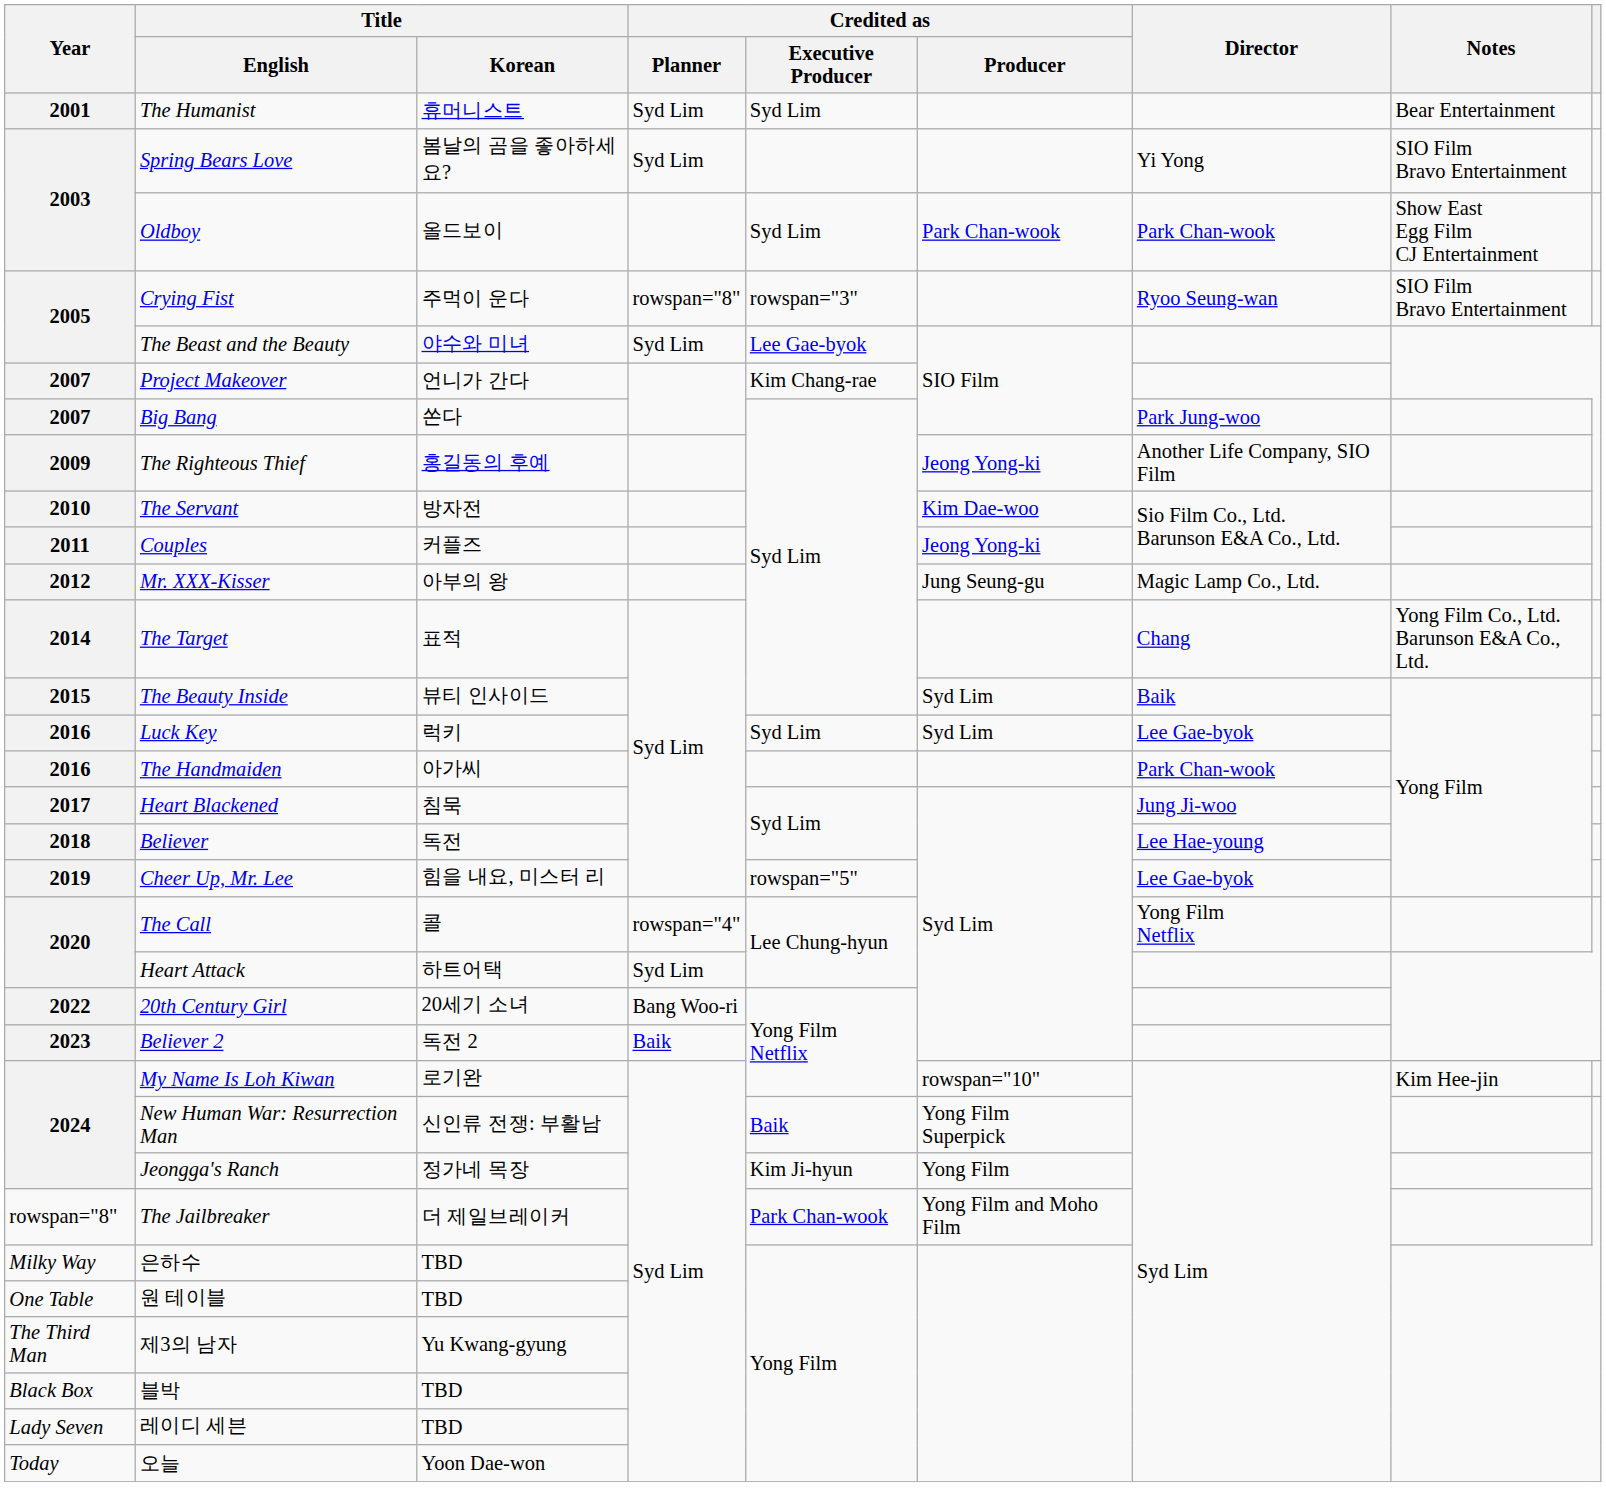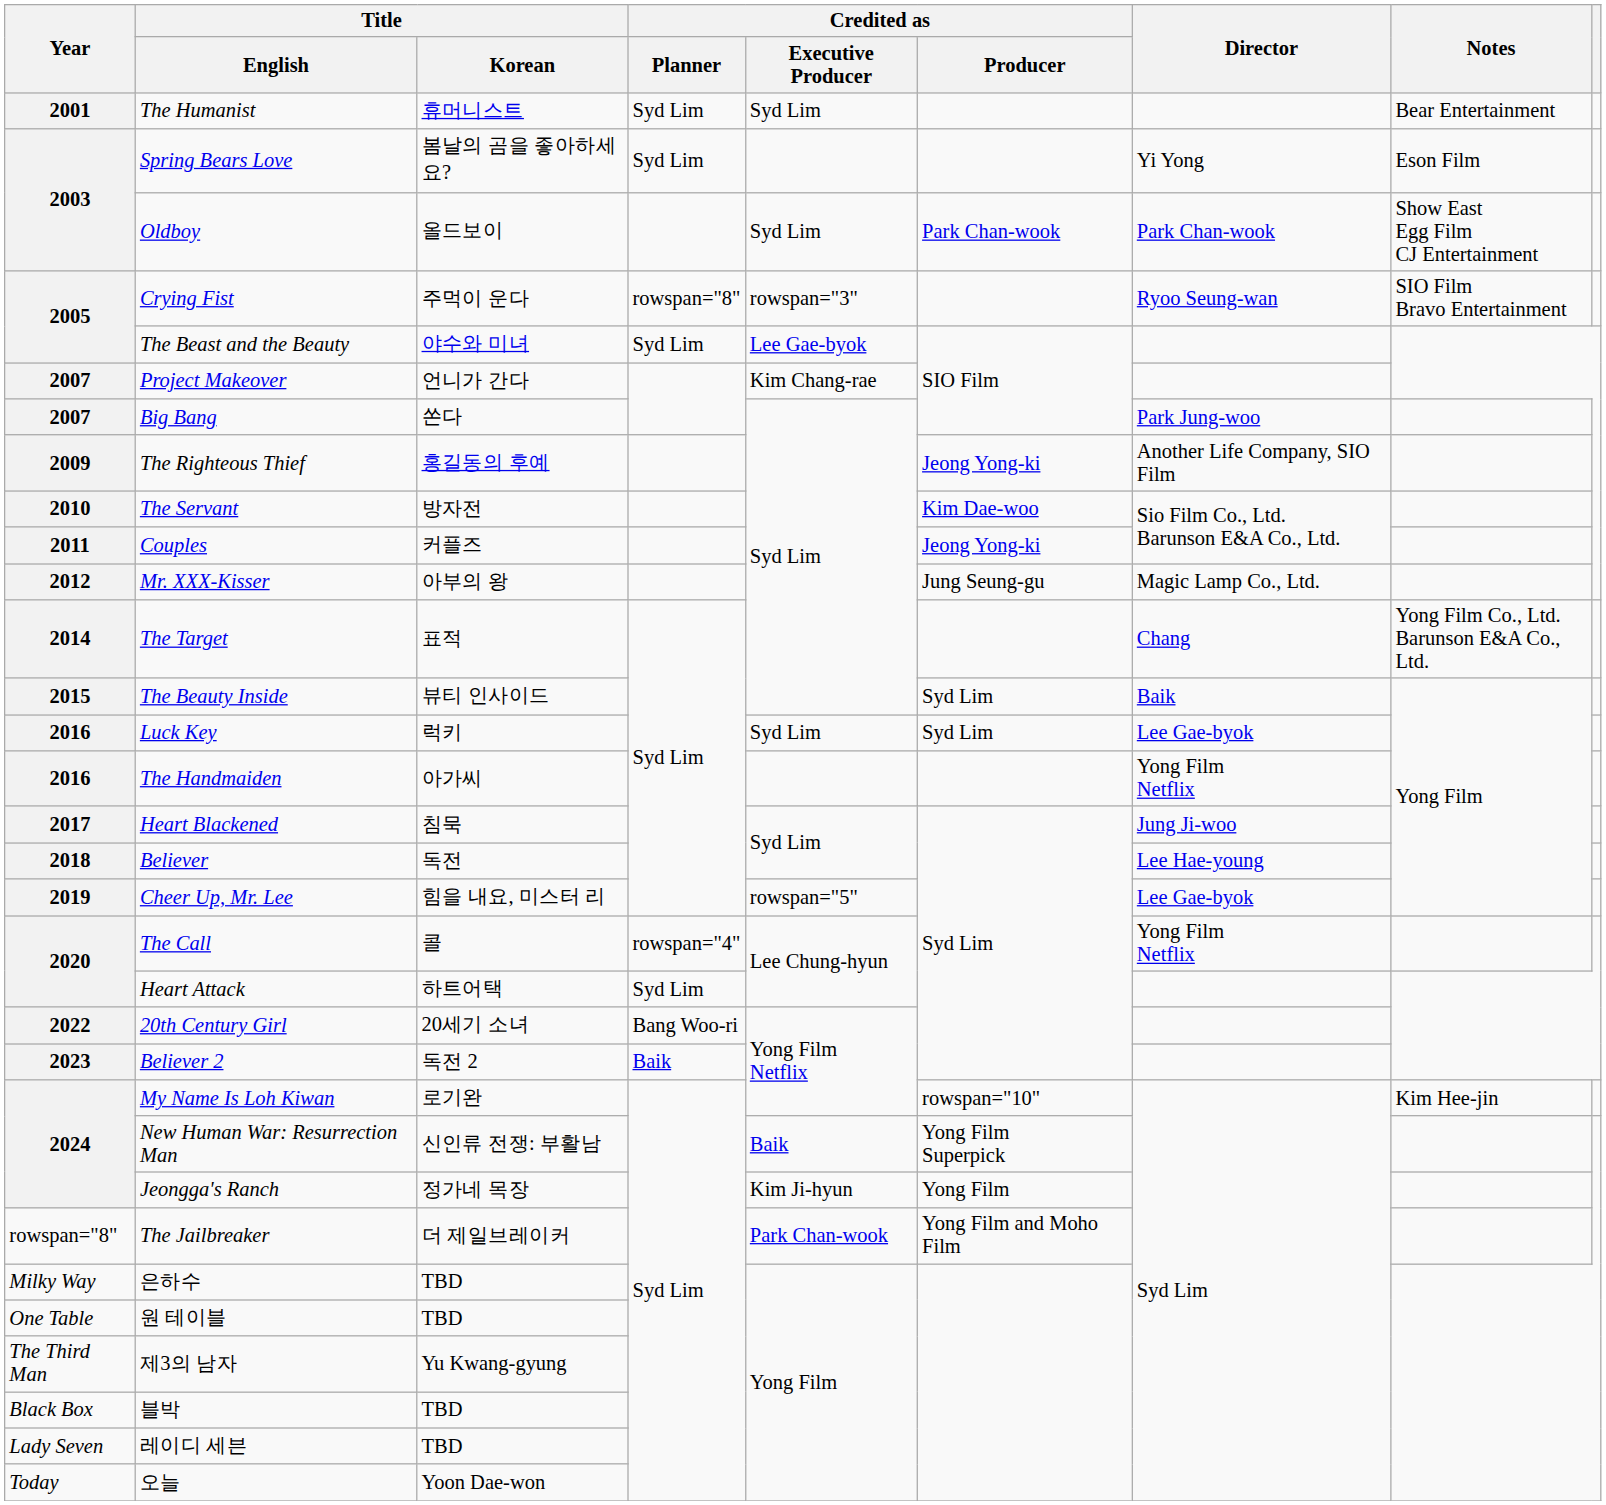(1481, 160) SIO Film Bravo Entertainment -> (1438, 160) Eson Film
(1206, 768) Park Chan-wook -> (1180, 778) Yong Film Netflix
